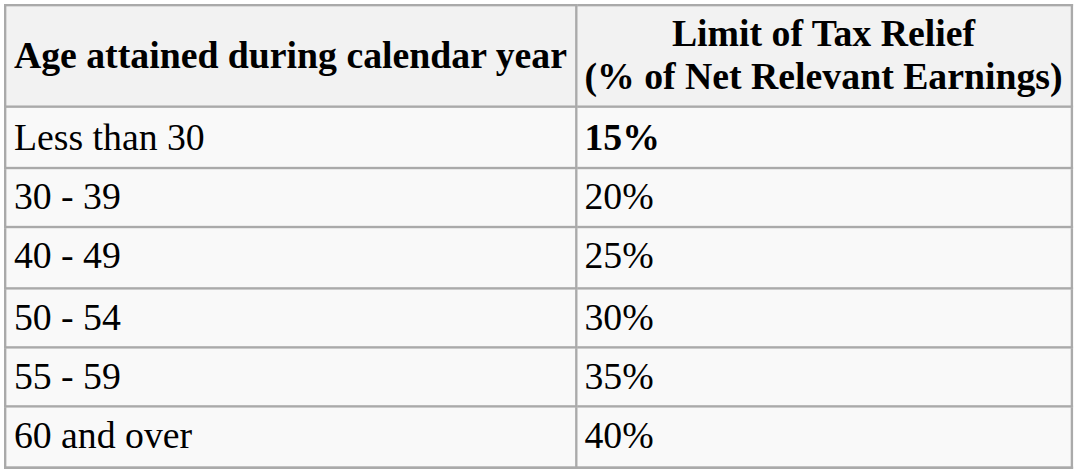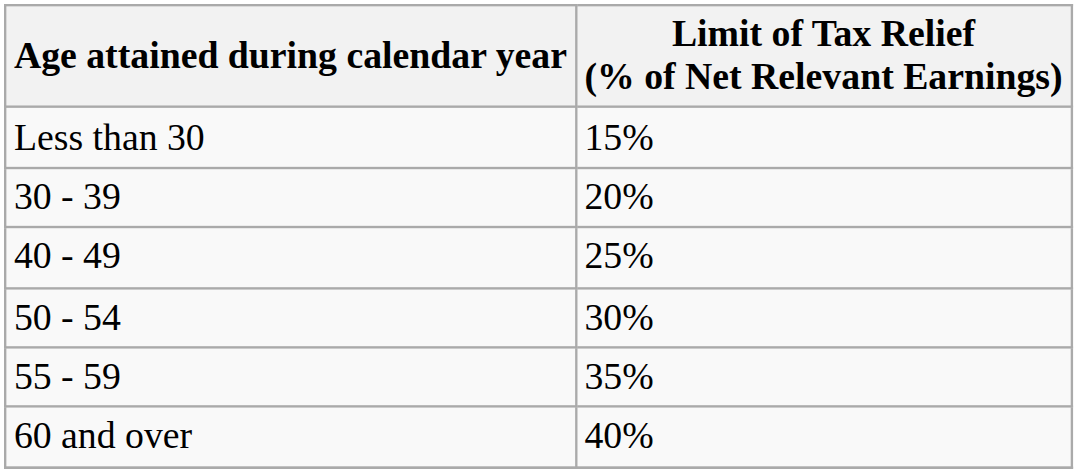(622, 136) bold -> (619, 136) normal
